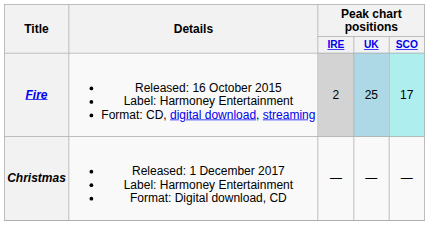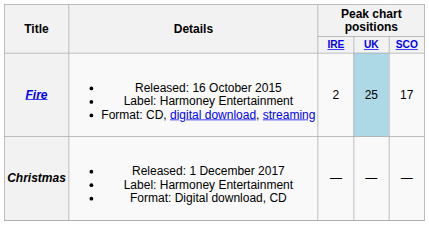(336, 94) lightgrey background -> (336, 94) no background
(407, 94) paleturquoise background -> (407, 94) no background
